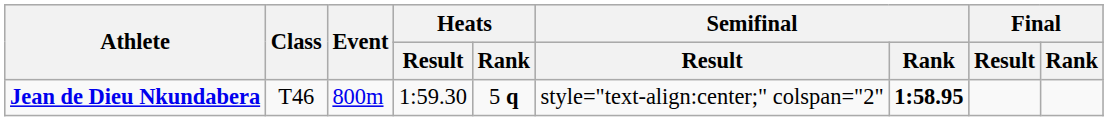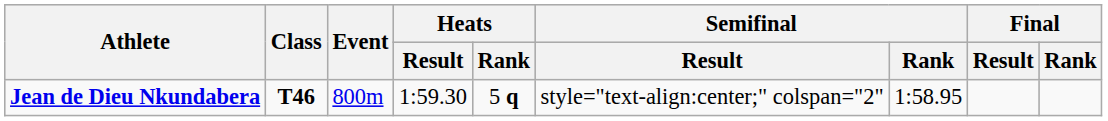(296, 97) normal -> (296, 97) bold
(929, 97) bold -> (928, 97) normal
